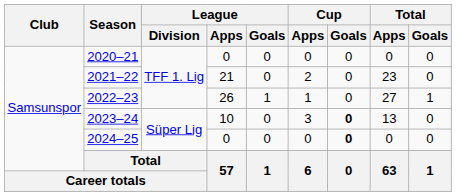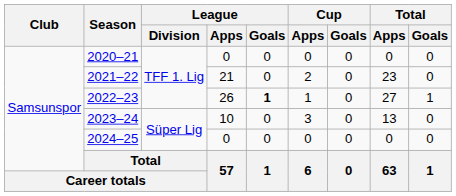(267, 98) normal -> (267, 98) bold
(349, 118) bold -> (349, 118) normal
(349, 139) bold -> (349, 139) normal
